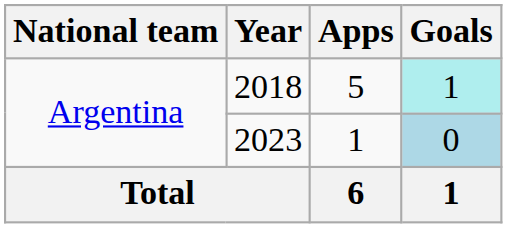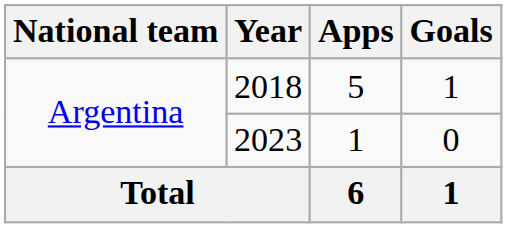(451, 85) paleturquoise background -> (451, 85) no background
(451, 139) lightblue background -> (451, 139) no background
